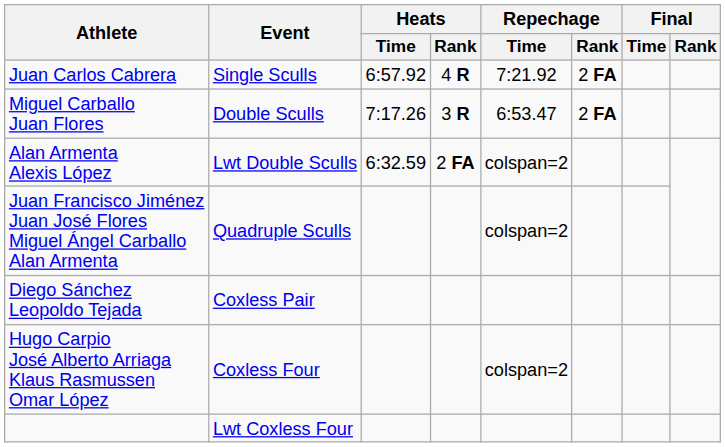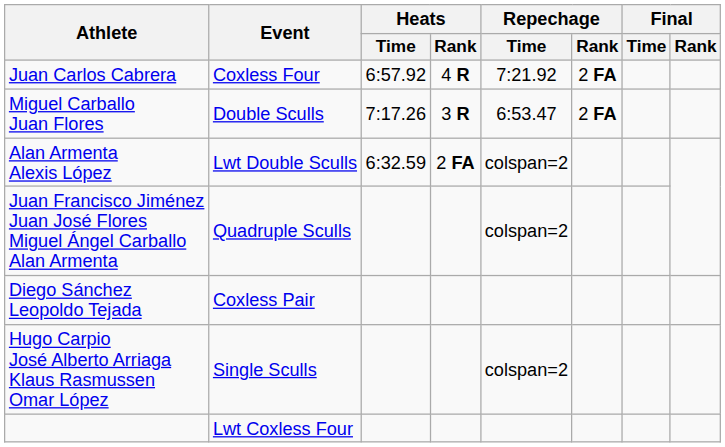(265, 75) Single Sculls -> (266, 75) Coxless Four
(266, 370) Coxless Four -> (265, 370) Single Sculls
